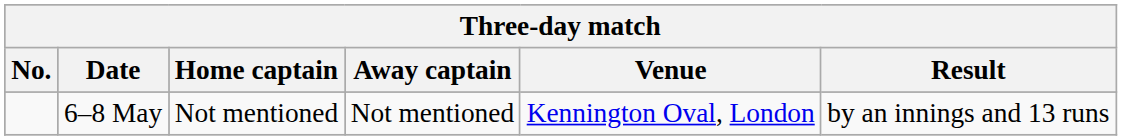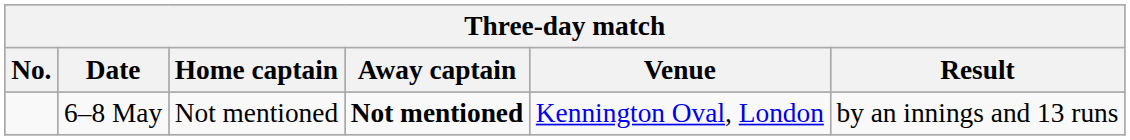(432, 112) normal -> (437, 112) bold
